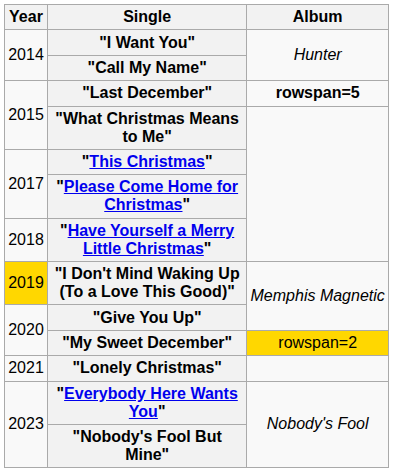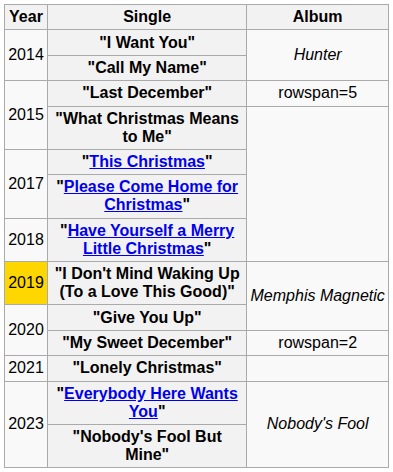(318, 93) bold -> (318, 93) normal
(318, 342) gold background -> (318, 342) no background
